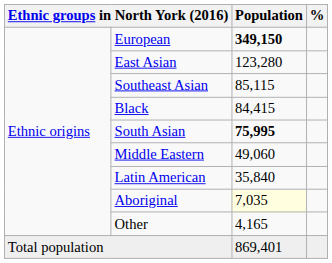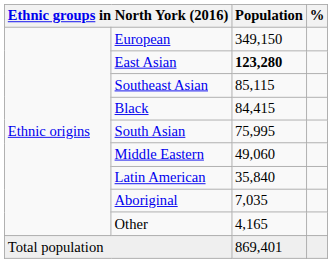(259, 39) bold -> (259, 39) normal
(259, 62) normal -> (259, 62) bold
(255, 131) bold -> (255, 131) normal
(251, 200) lightyellow background -> (251, 200) no background
